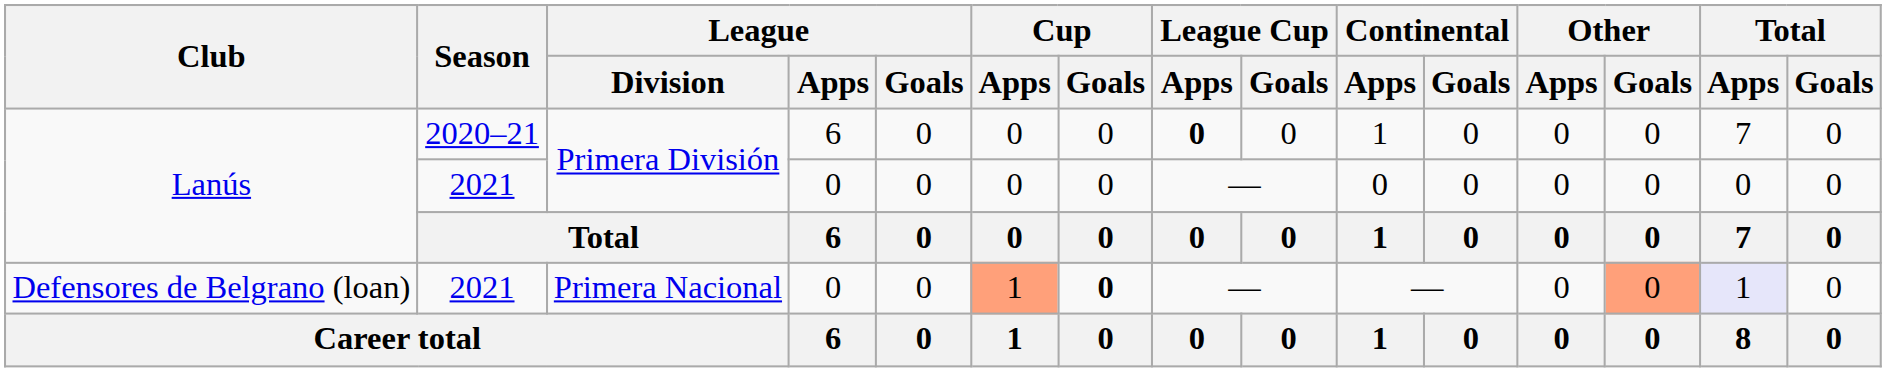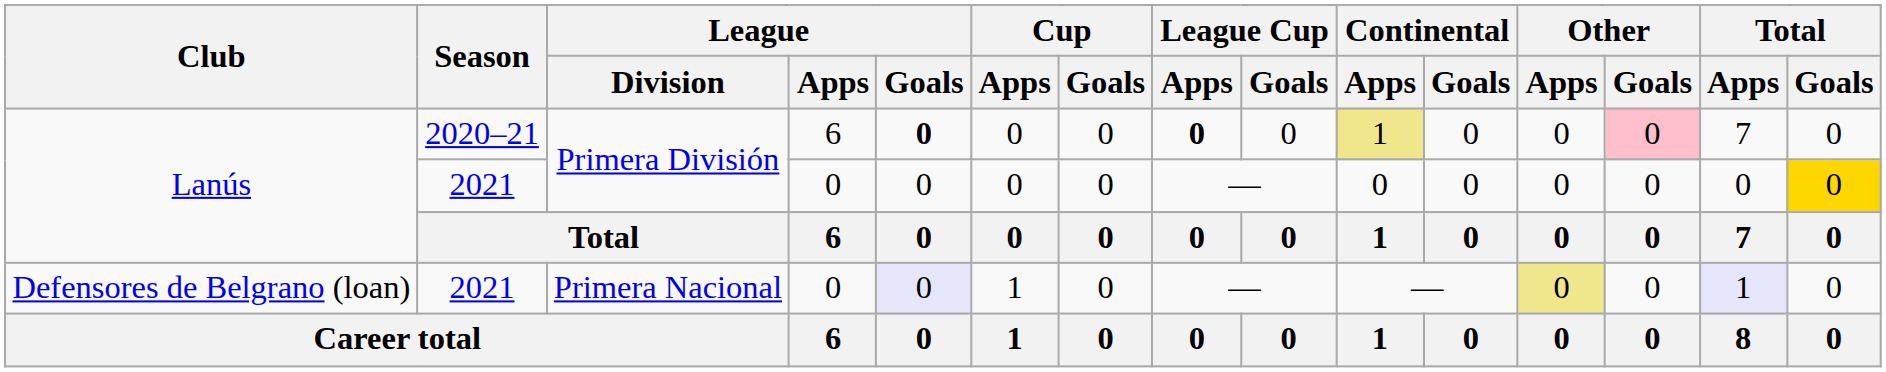(924, 133) normal -> (924, 133) bold
(1380, 133) no background -> (1380, 133) khaki background
(1652, 133) no background -> (1652, 133) pink background
(1834, 184) no background -> (1834, 184) gold background
(924, 287) no background -> (924, 287) lavender background
(1015, 287) lightsalmon background -> (1015, 287) no background
(1105, 287) bold -> (1105, 287) normal
(1562, 287) no background -> (1562, 287) khaki background
(1652, 287) lightsalmon background -> (1652, 287) no background
